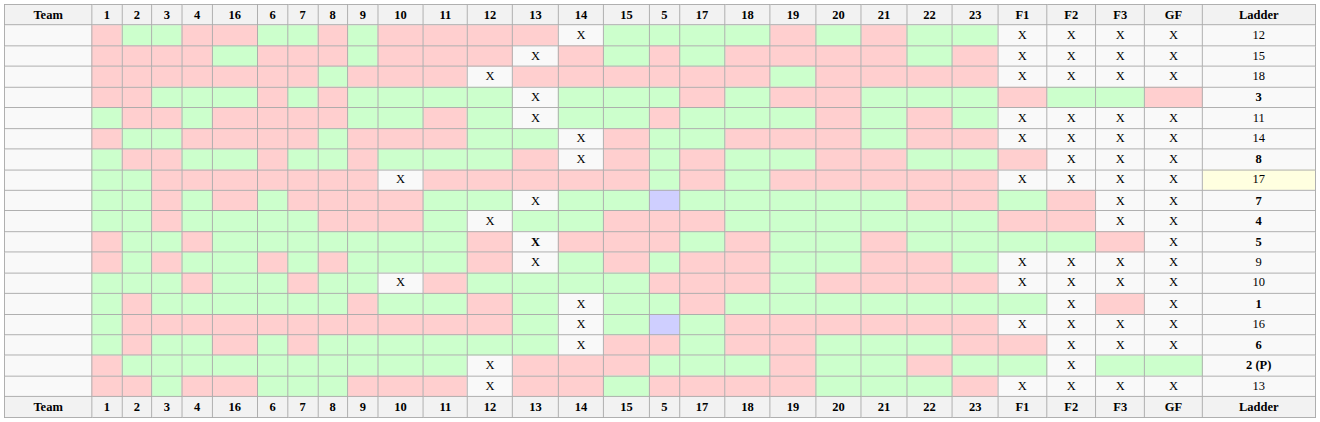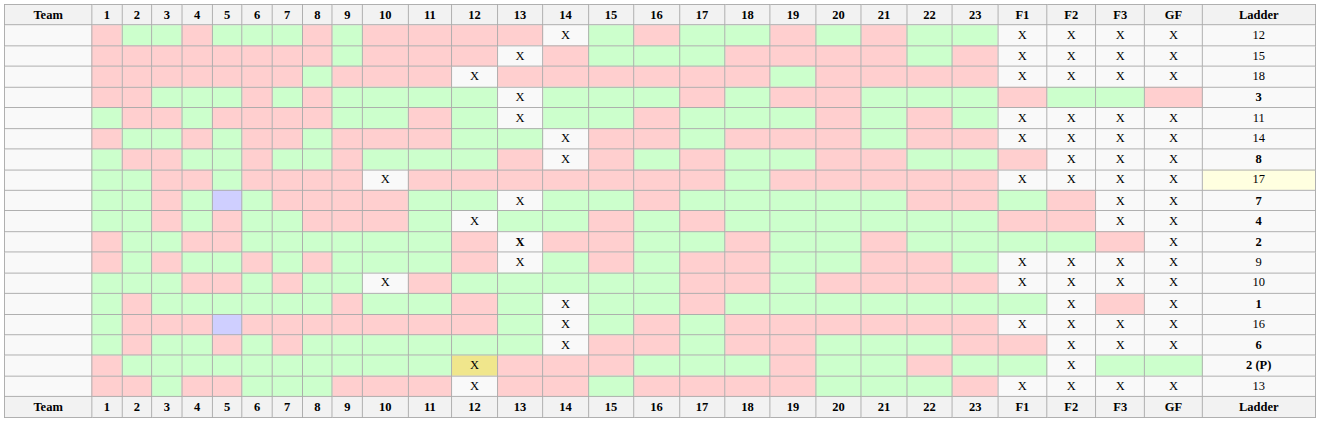columns swapped: (664, 14) <-> (235, 14)
(1259, 241) 5 -> (1259, 241) 2
(490, 365) no background -> (475, 365) khaki background
